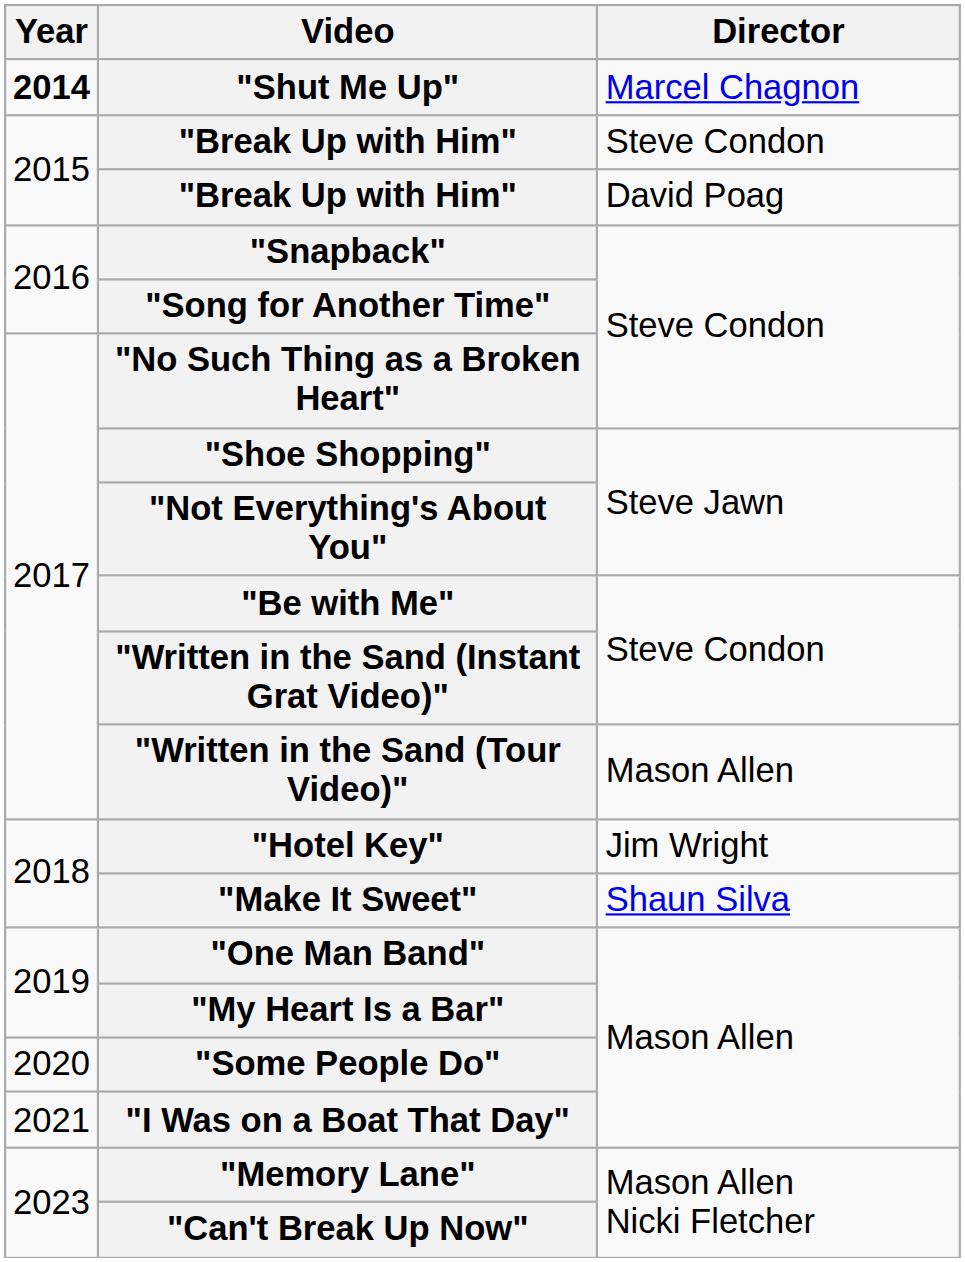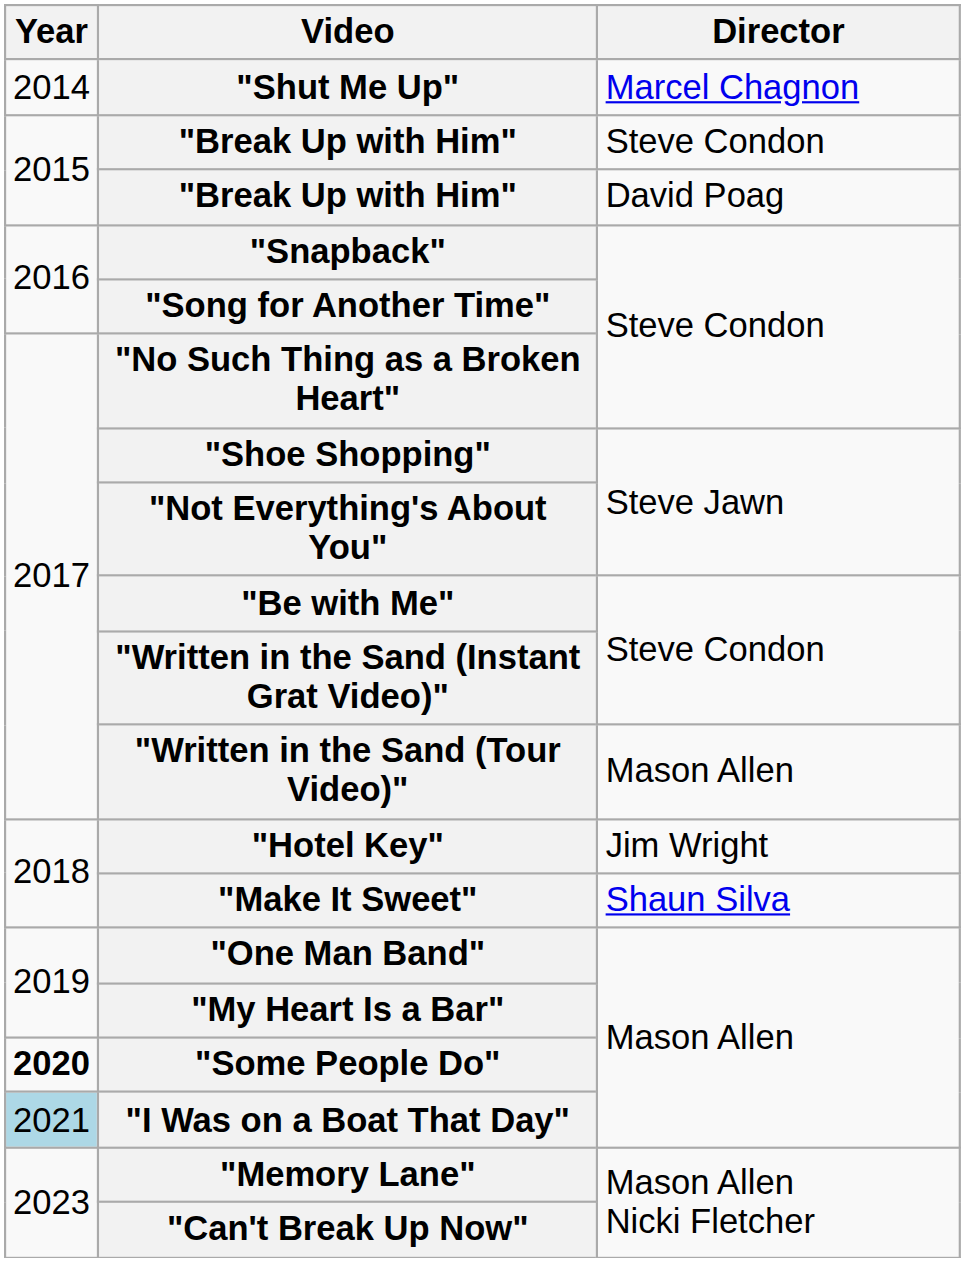(51, 86) bold -> (51, 86) normal
(51, 1064) normal -> (51, 1064) bold
(51, 1119) no background -> (51, 1119) lightblue background
